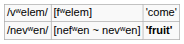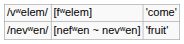(159, 30) bold -> (157, 30) normal
